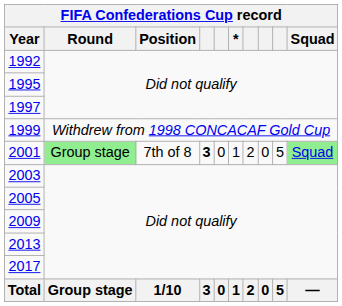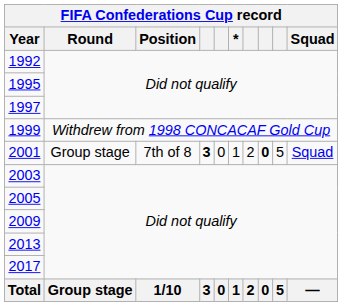(90, 152) lightgreen background -> (90, 152) no background
(265, 152) normal -> (265, 152) bold
(313, 152) lightgreen background -> (313, 152) no background
